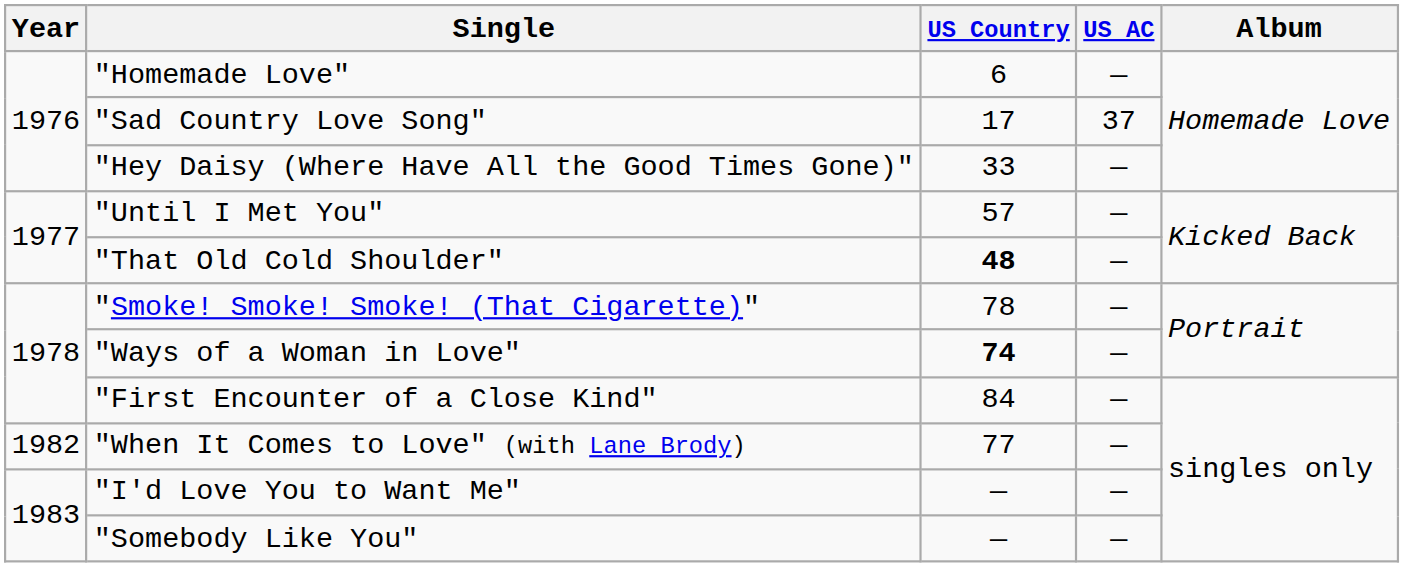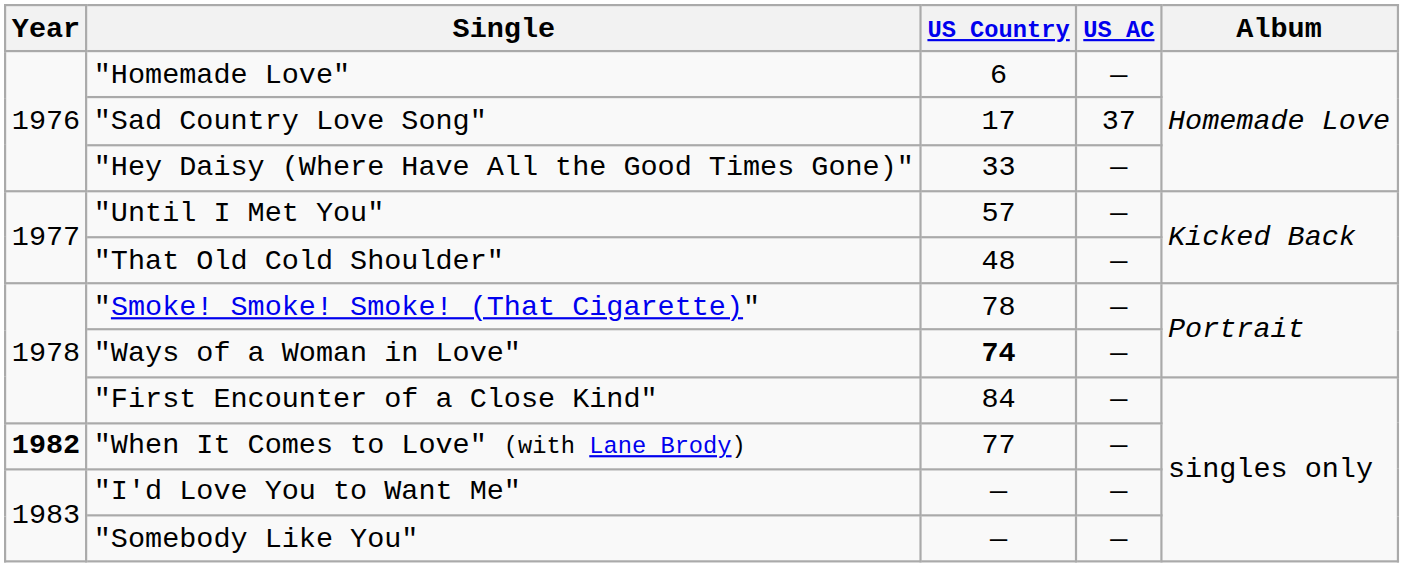(999, 260) bold -> (999, 260) normal
(46, 446) normal -> (46, 446) bold
